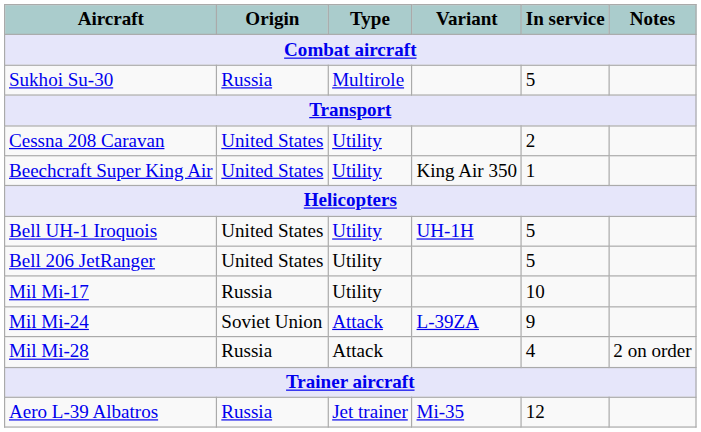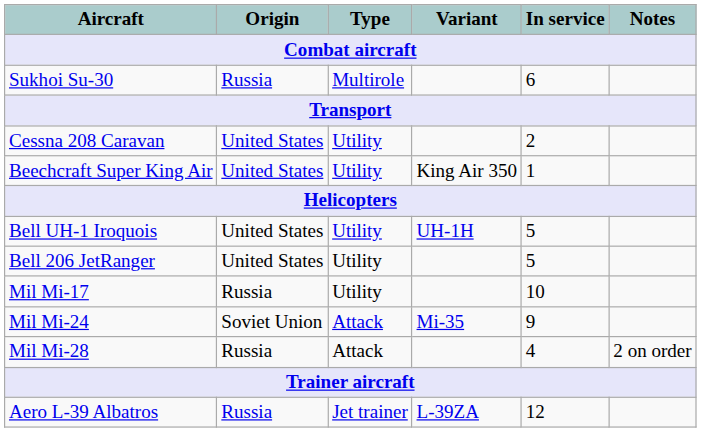(531, 79) 5 -> (531, 79) 6
(448, 321) L-39ZA -> (440, 321) Mi-35
(440, 412) Mi-35 -> (448, 412) L-39ZA
